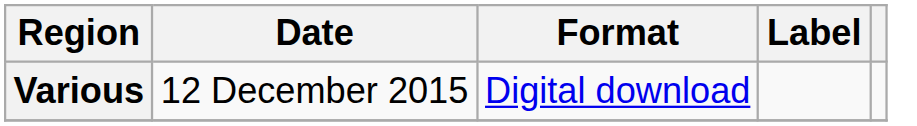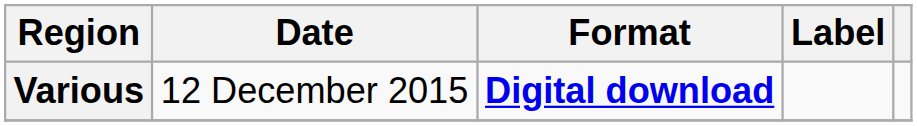(618, 90) normal -> (630, 90) bold
